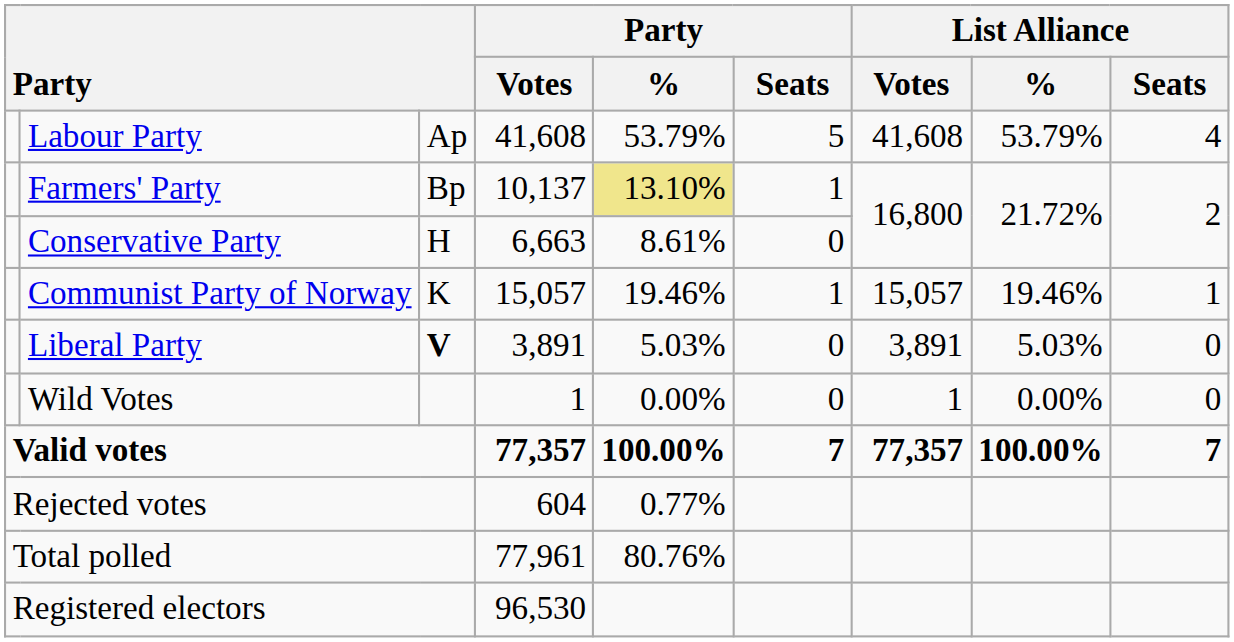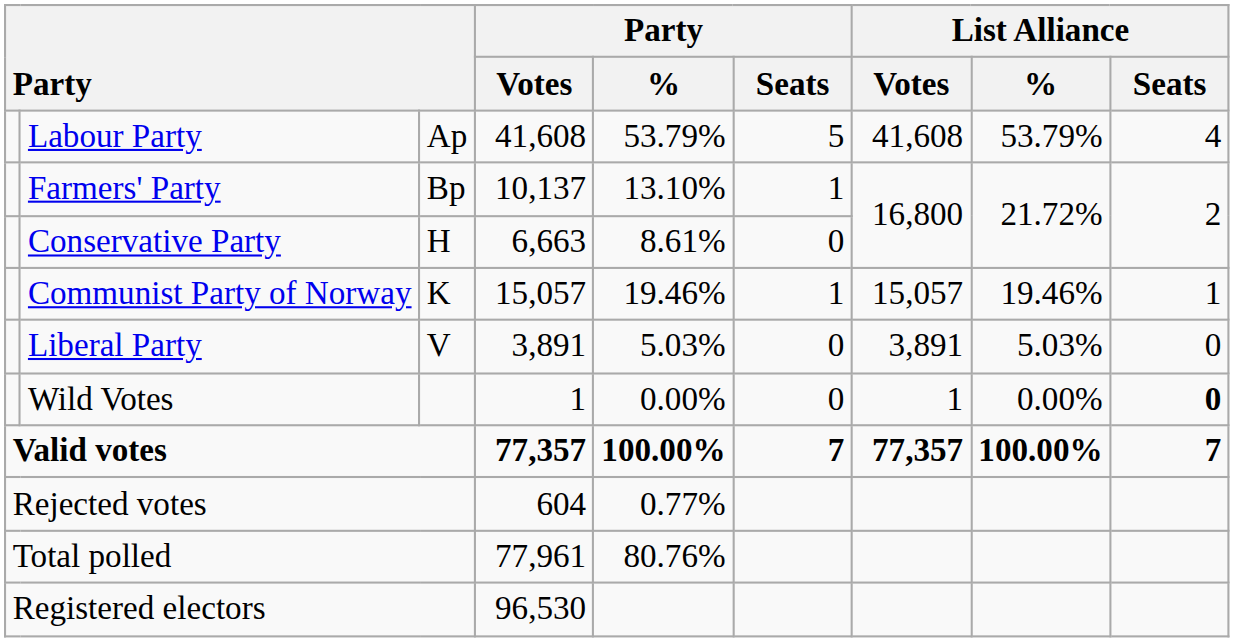(675, 188) khaki background -> (675, 188) no background
(439, 345) bold -> (439, 345) normal
(1213, 398) normal -> (1213, 398) bold
